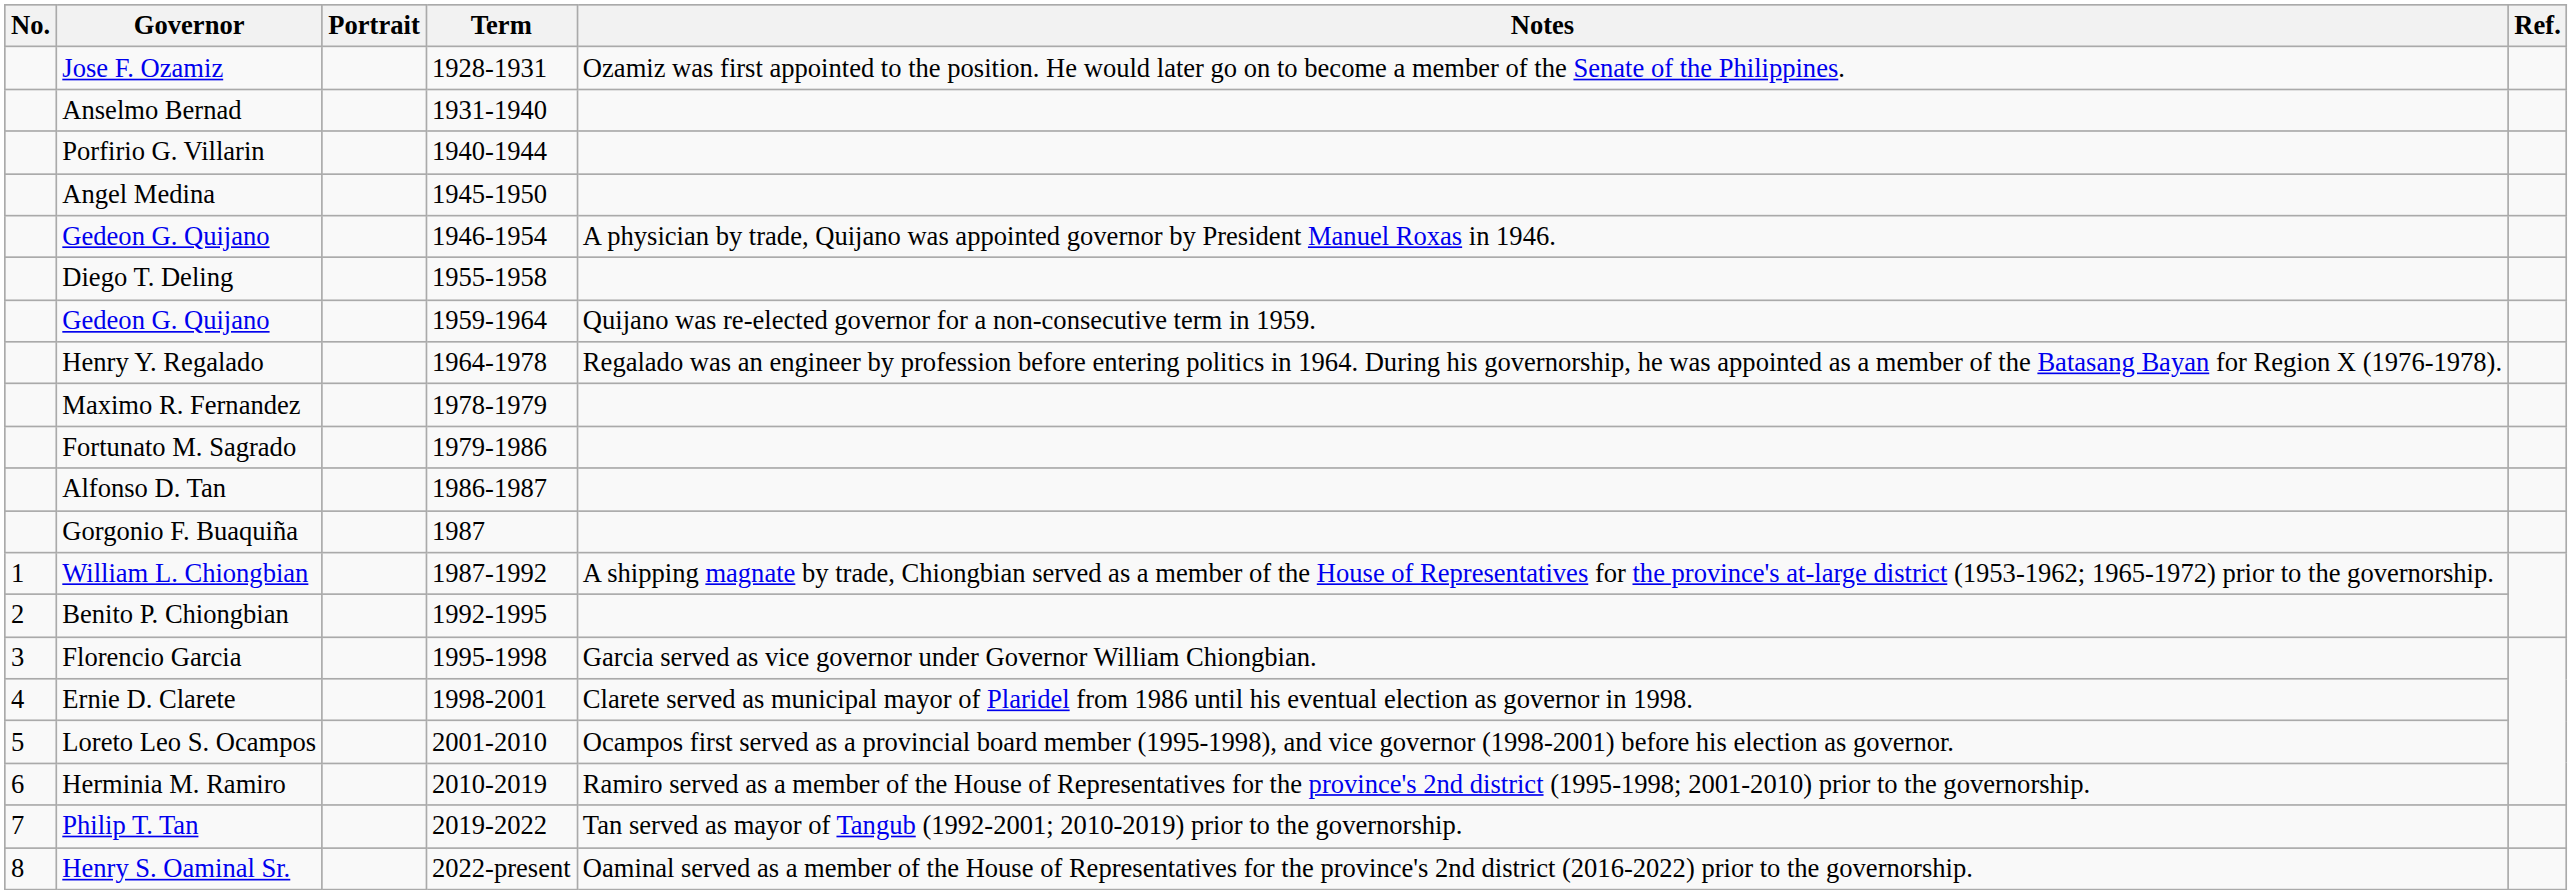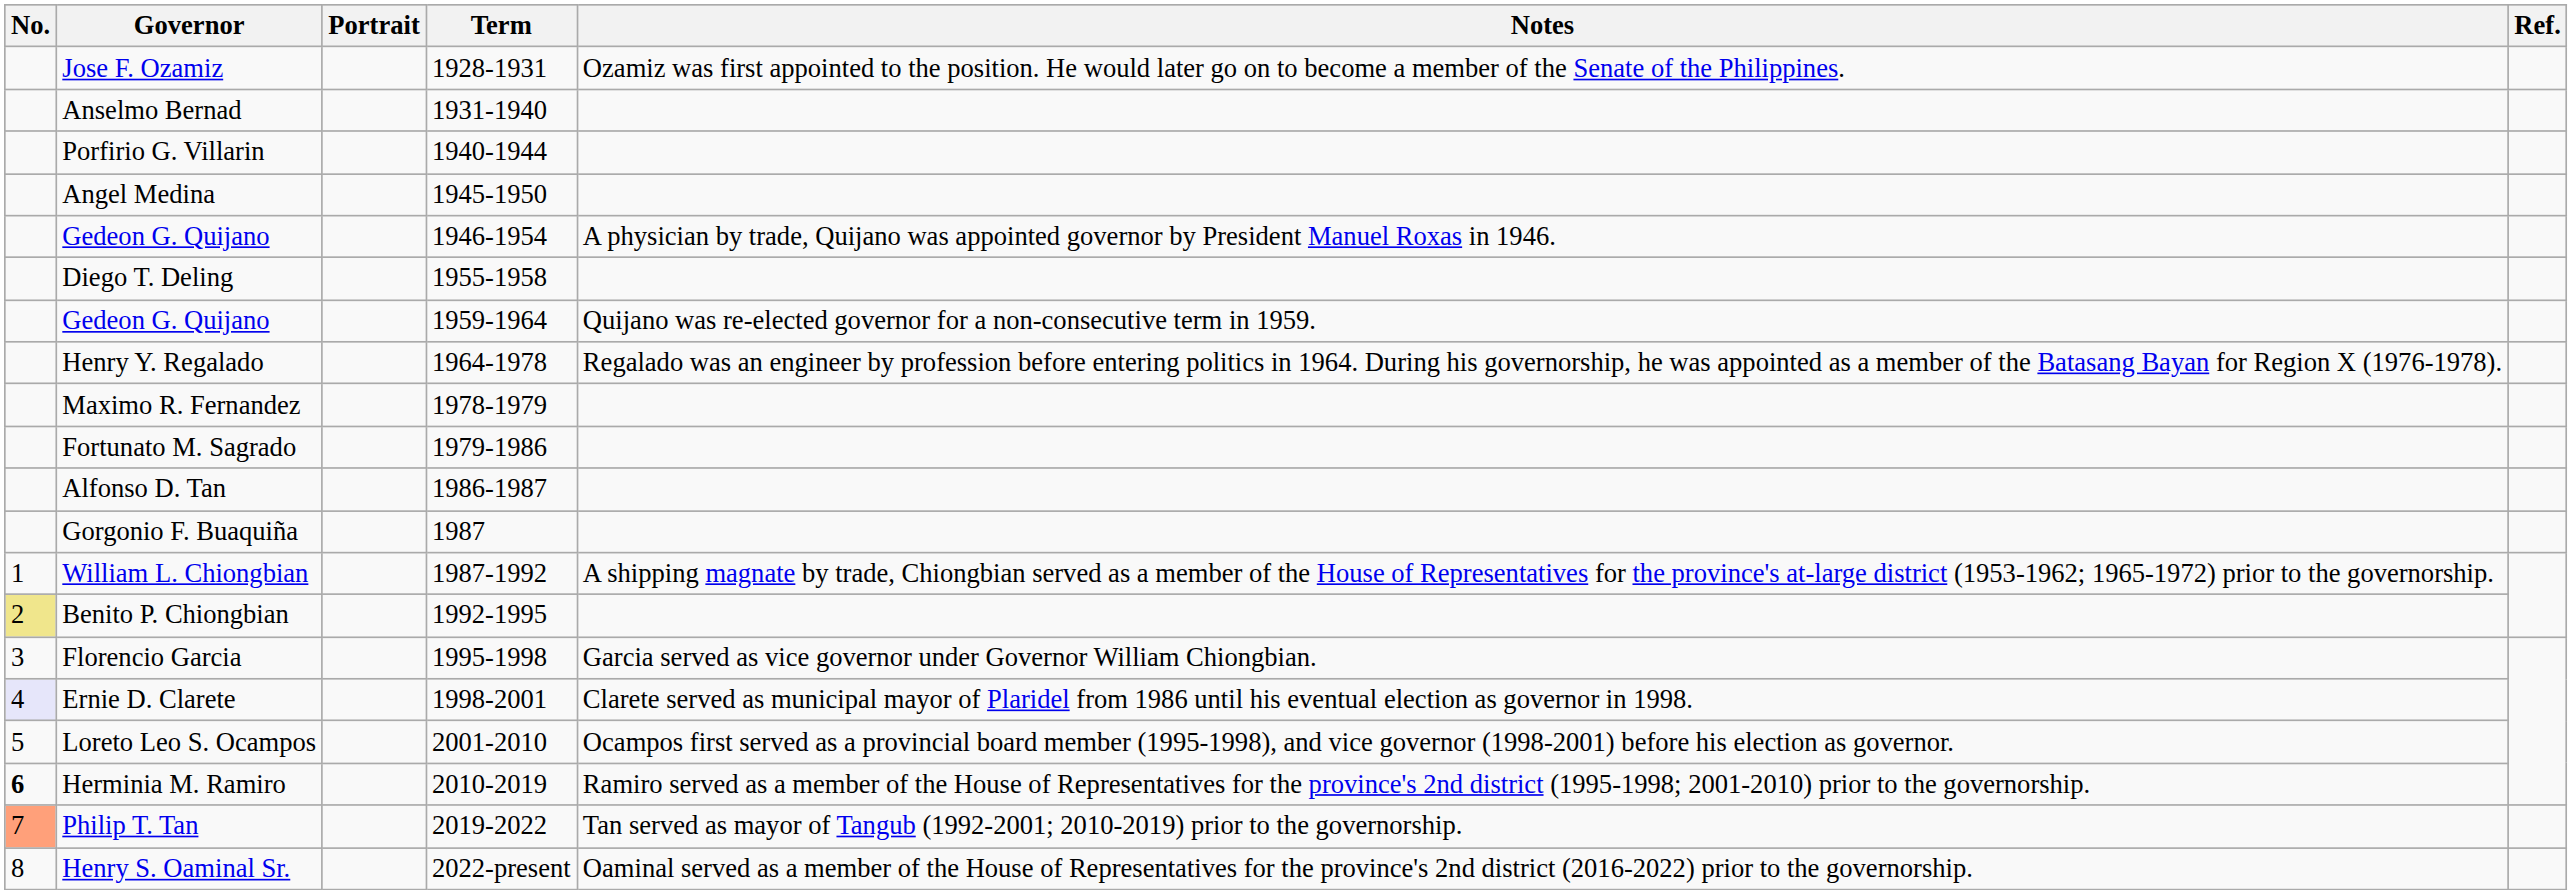(18, 615) no background -> (18, 615) khaki background
(18, 699) no background -> (18, 699) lavender background
(18, 783) normal -> (18, 783) bold
(18, 825) no background -> (18, 825) lightsalmon background
